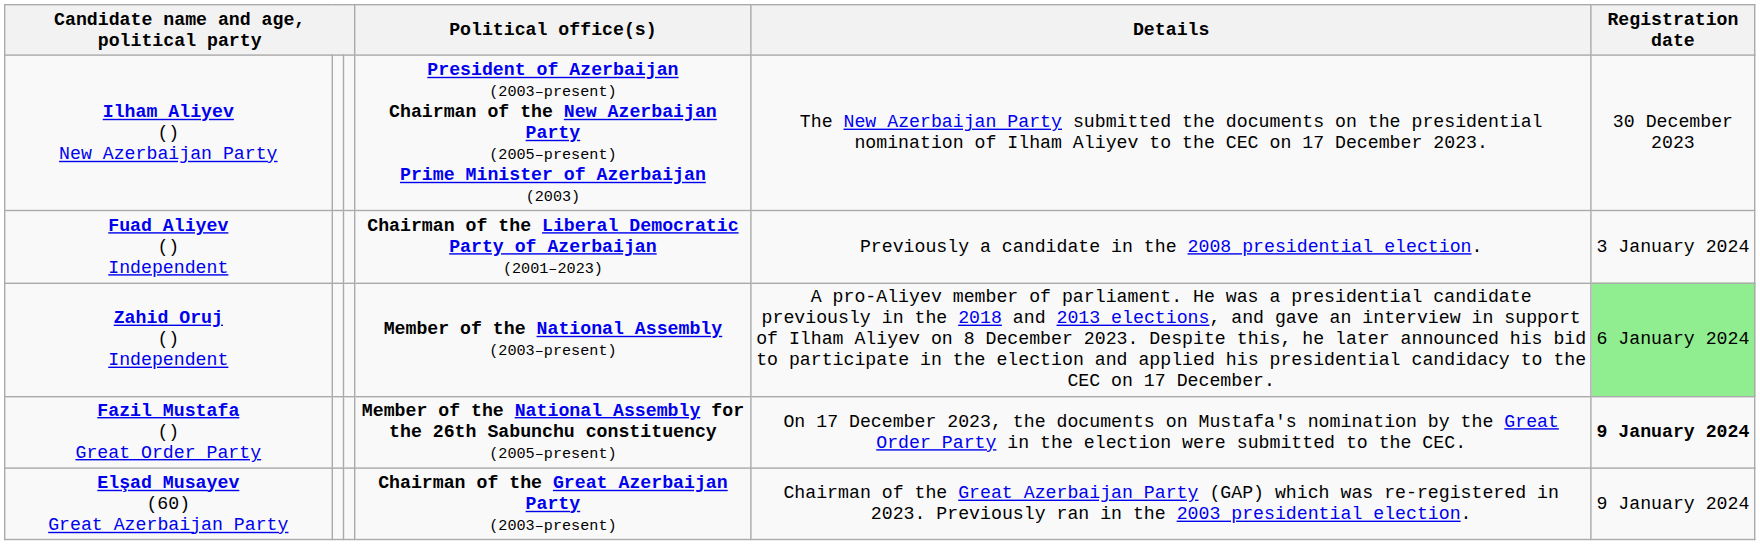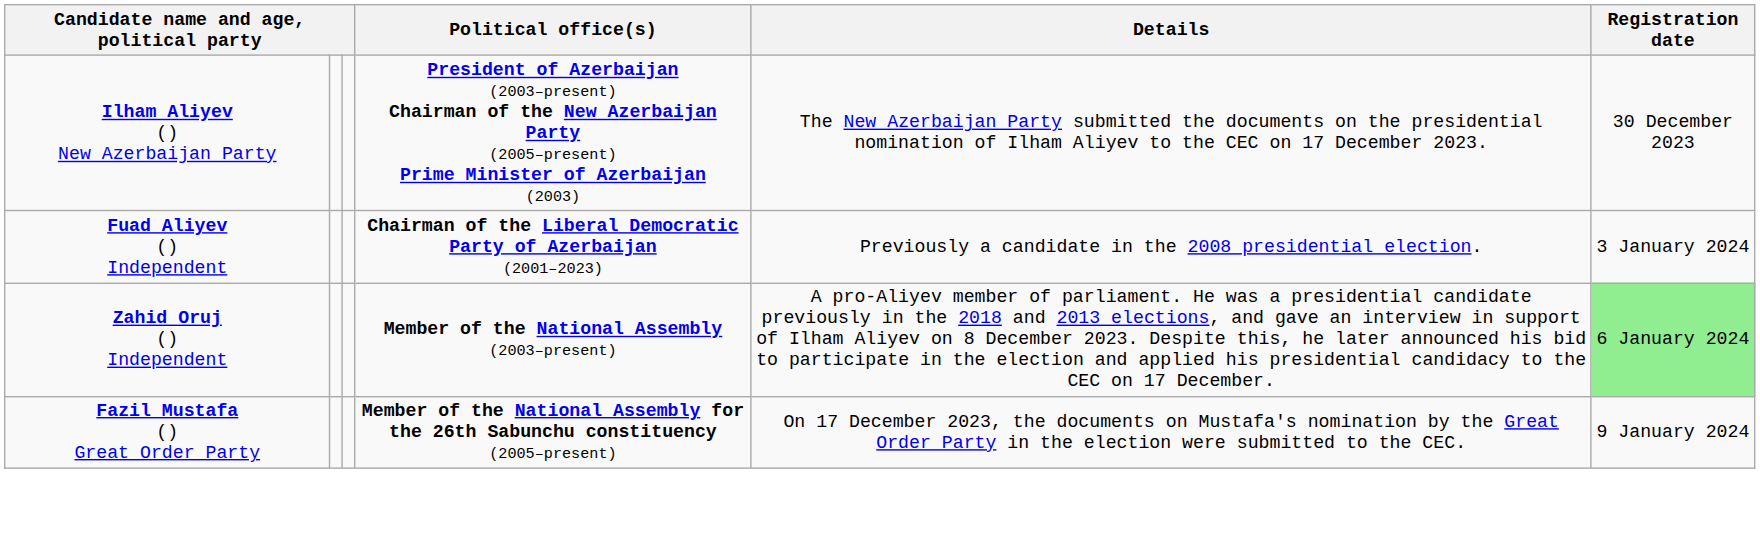(1673, 432) bold -> (1673, 432) normal
- row: (168, 504)
